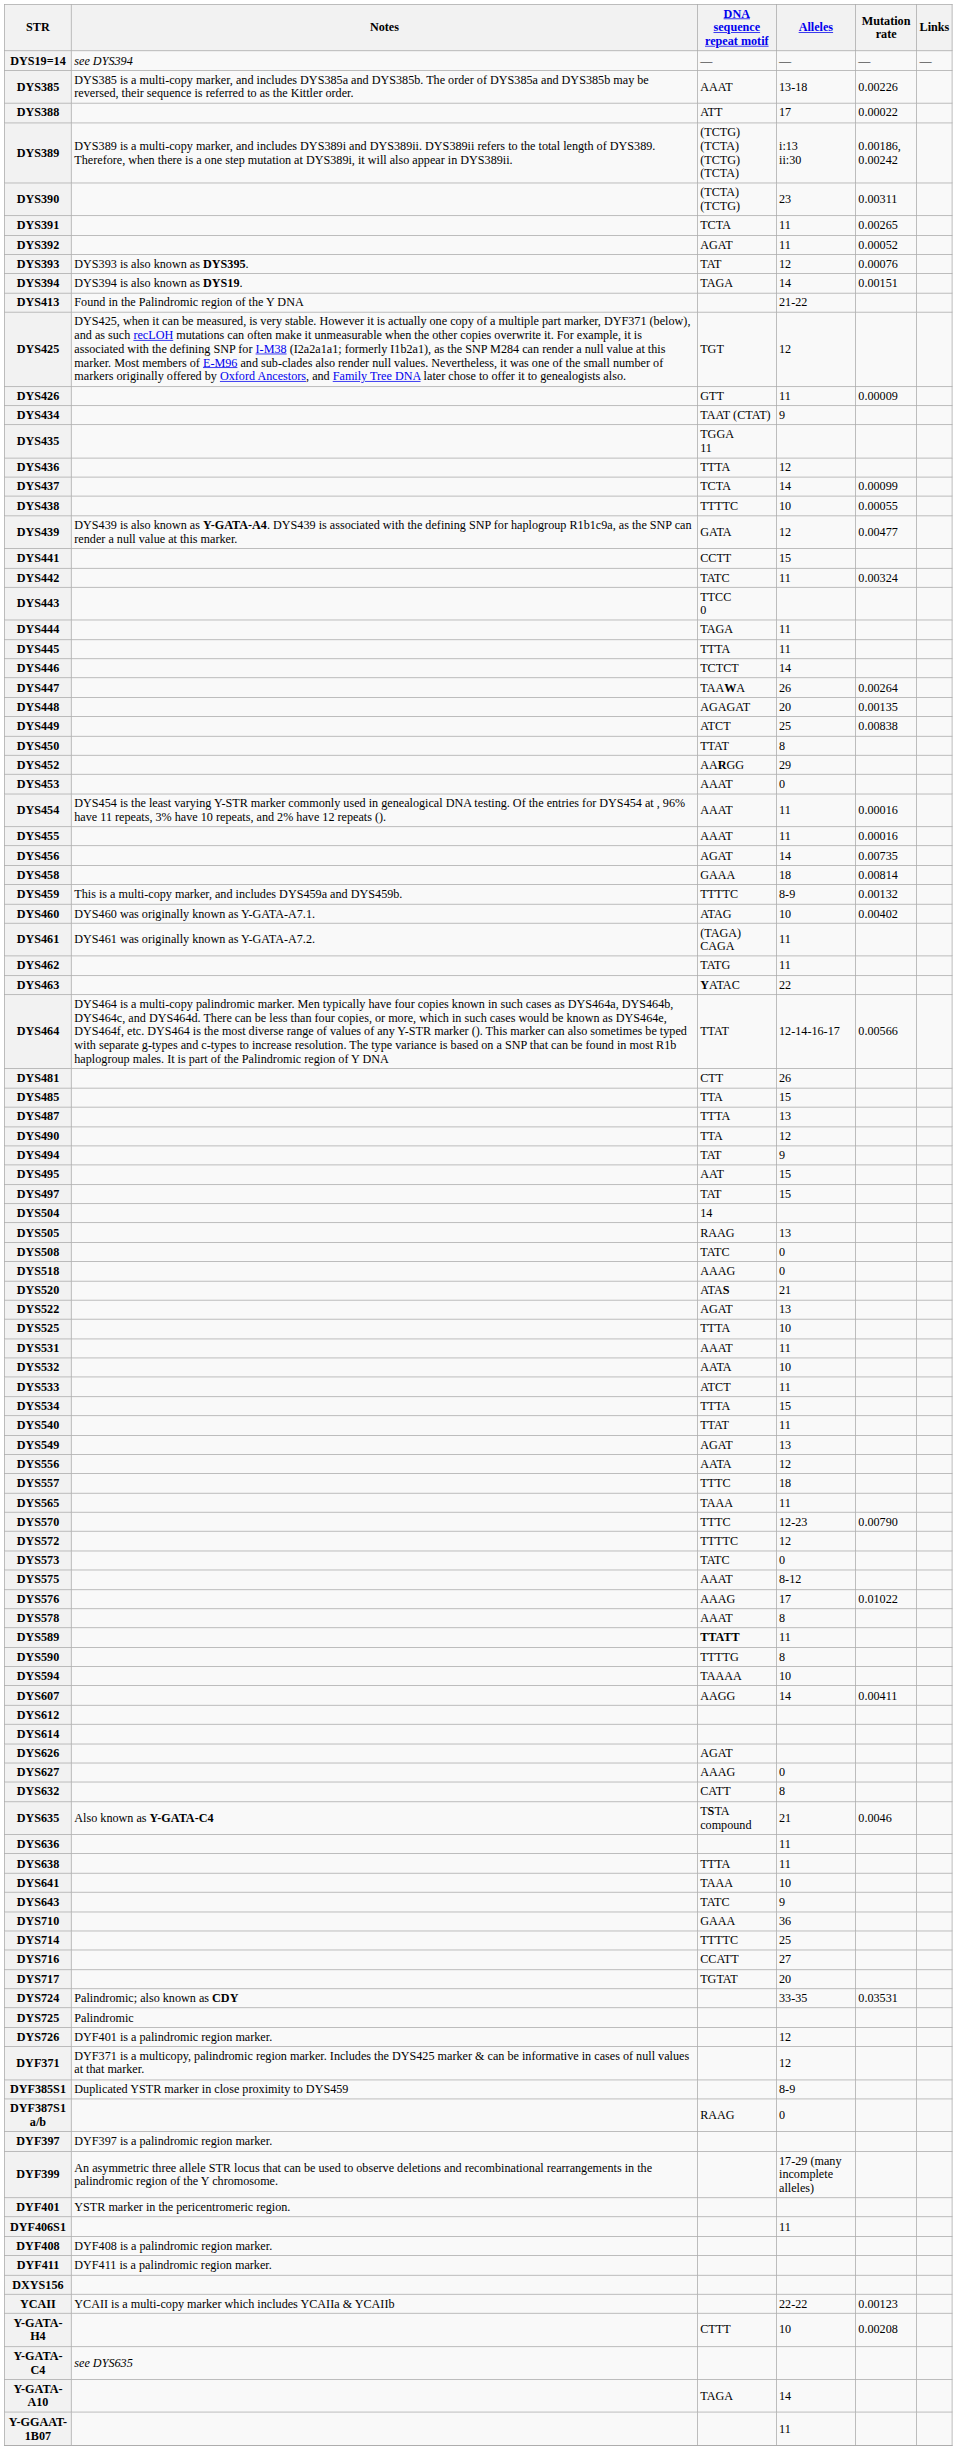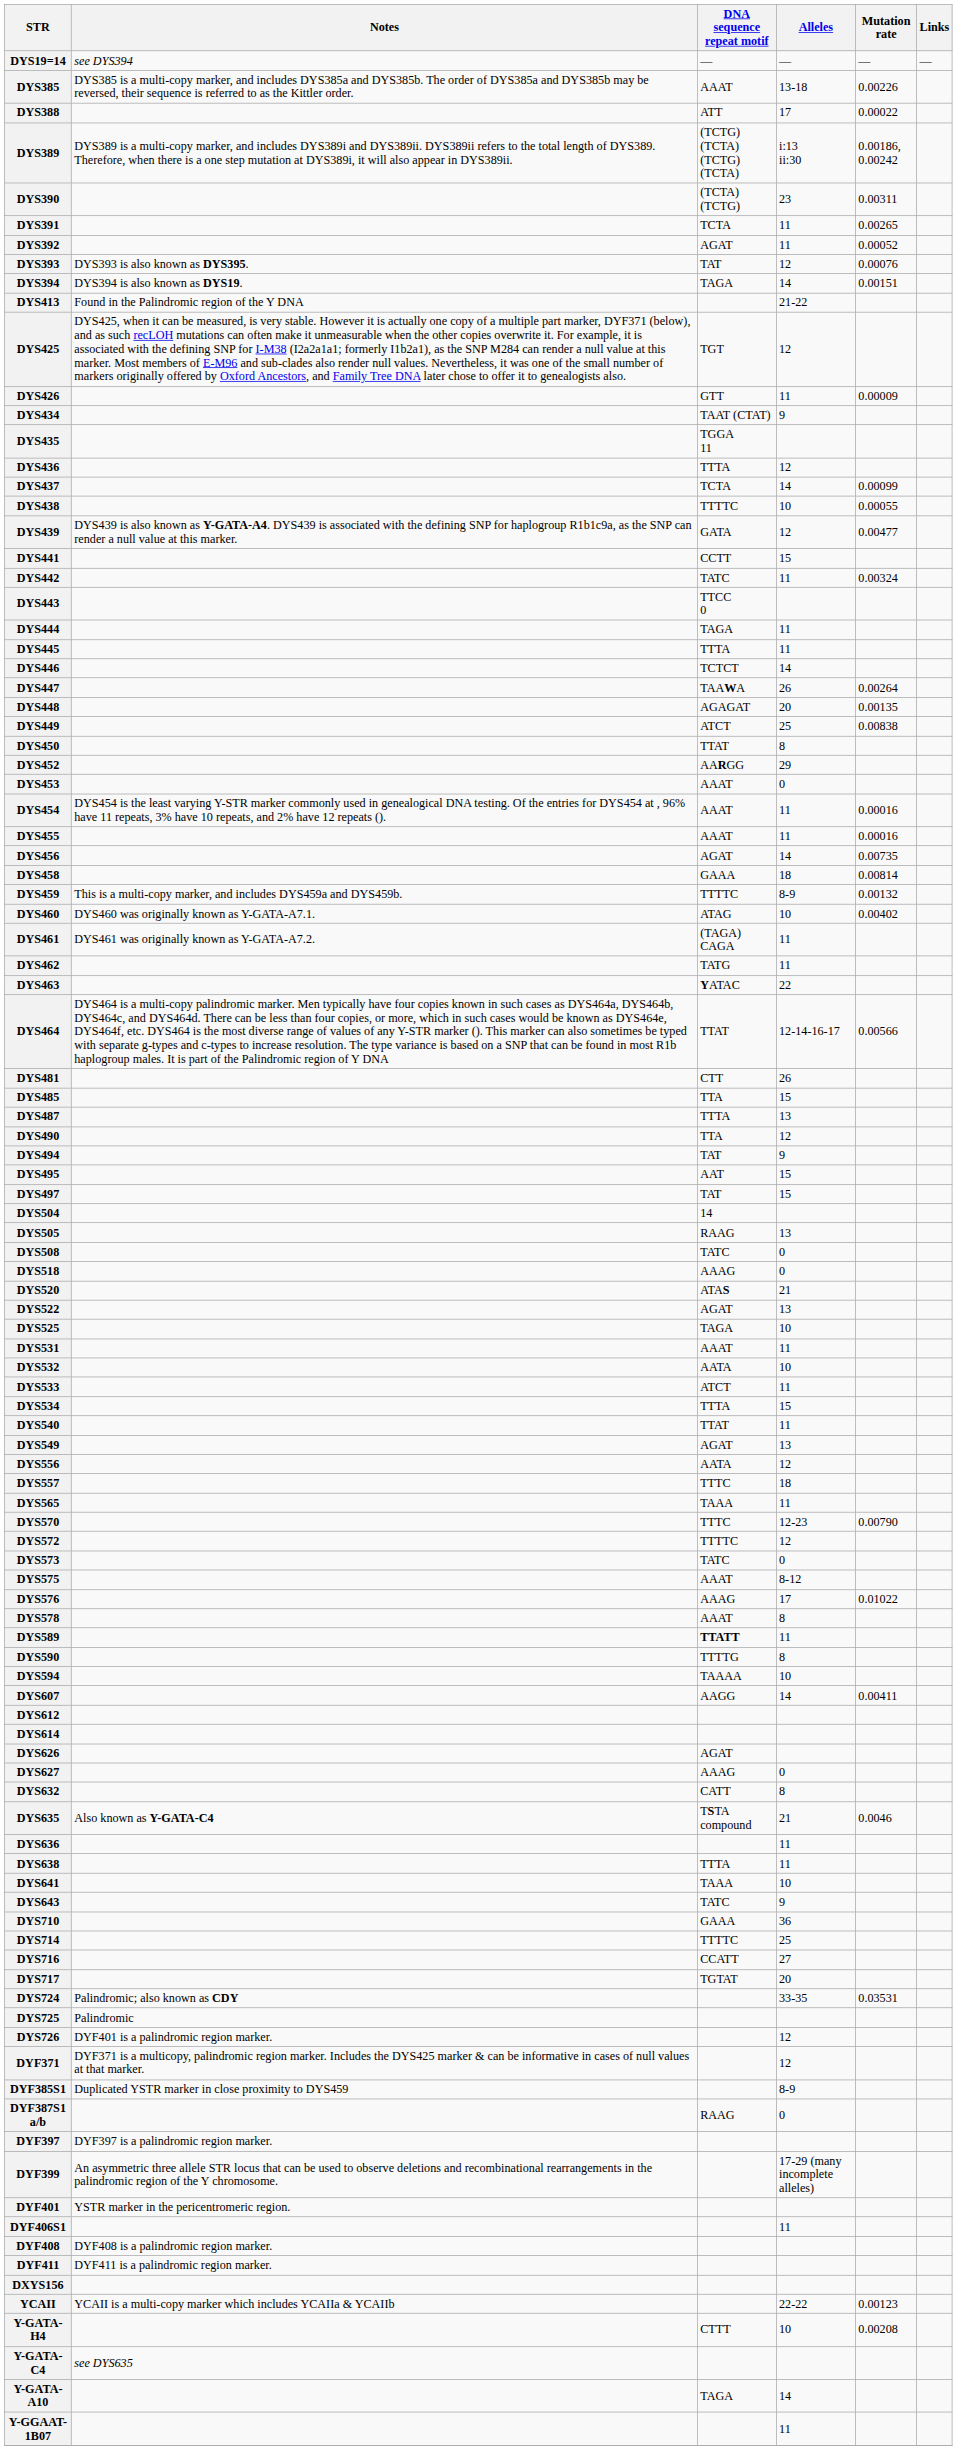(715, 1329) TTTA -> (717, 1329) TAGA
